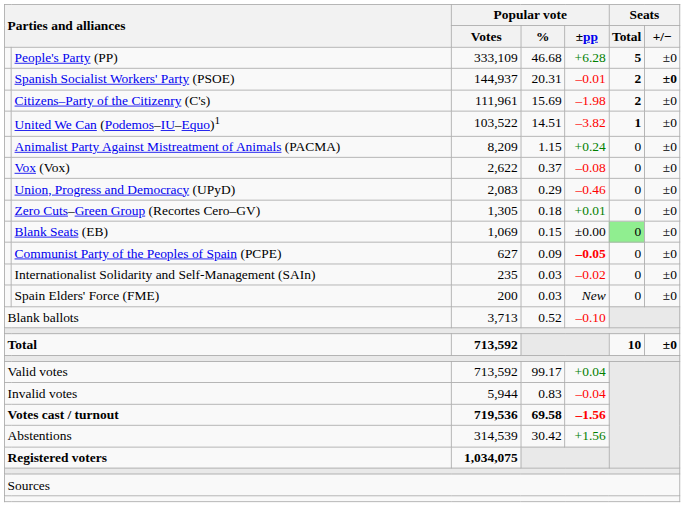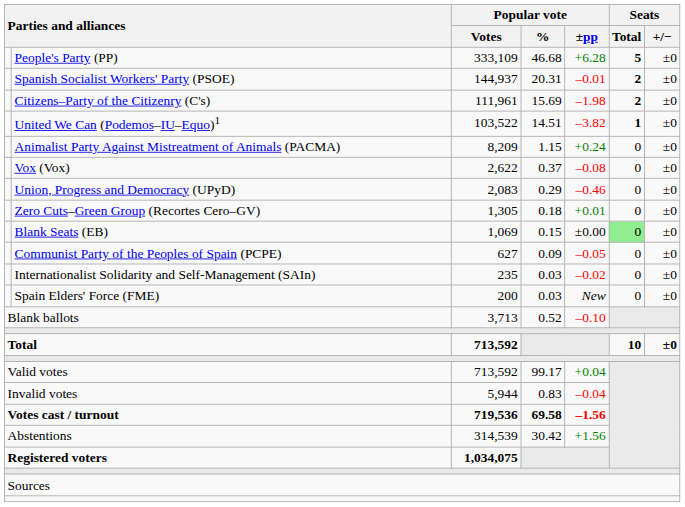(670, 79) bold -> (670, 79) normal
(591, 253) bold -> (591, 253) normal
